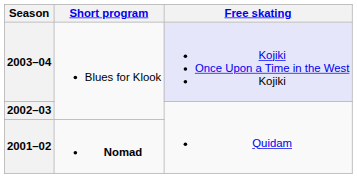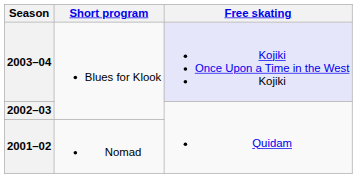(109, 153) bold -> (109, 153) normal
